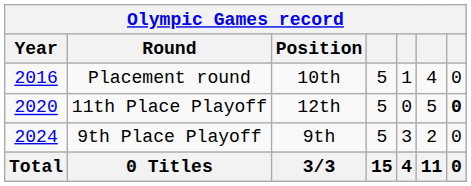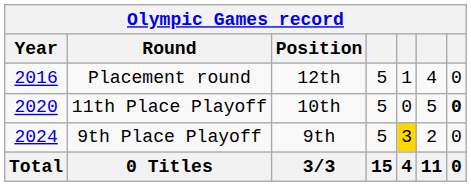(319, 78) 10th -> (319, 78) 12th
(319, 108) 12th -> (319, 108) 10th
(407, 137) no background -> (407, 137) gold background
